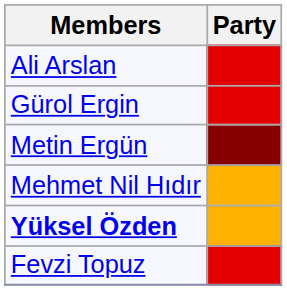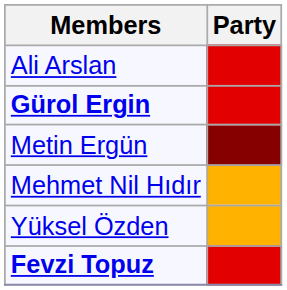(75, 105) normal -> (80, 105) bold
(94, 225) bold -> (90, 225) normal
(78, 266) normal -> (82, 266) bold
